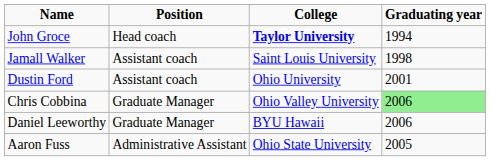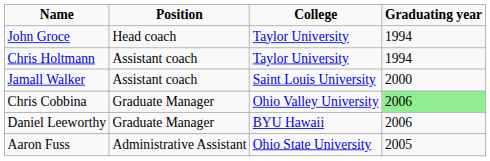(304, 36) bold -> (301, 36) normal
+ row: (51, 58)
(399, 58) 1998 -> (399, 79) 2000
- row: (40, 79)
